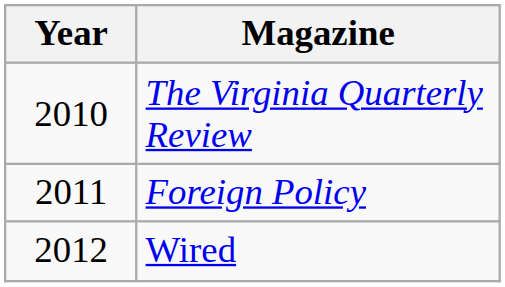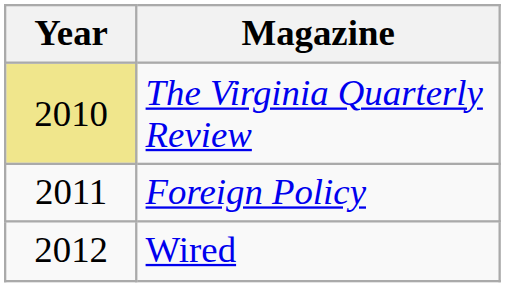(71, 112) no background -> (71, 112) khaki background
